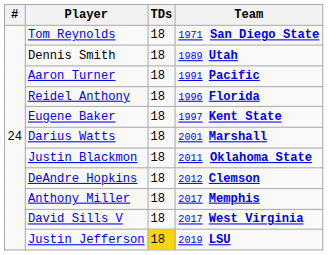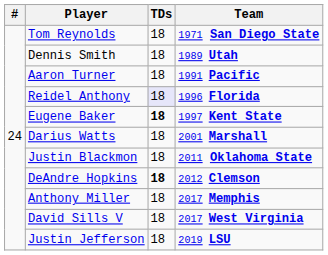(158, 96) no background -> (158, 96) lavender background
(158, 117) normal -> (158, 117) bold
(158, 178) normal -> (158, 178) bold
(158, 239) gold background -> (158, 239) no background
